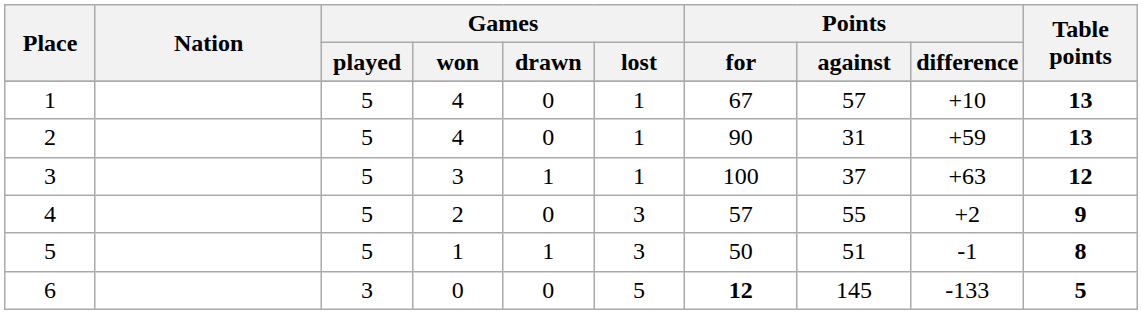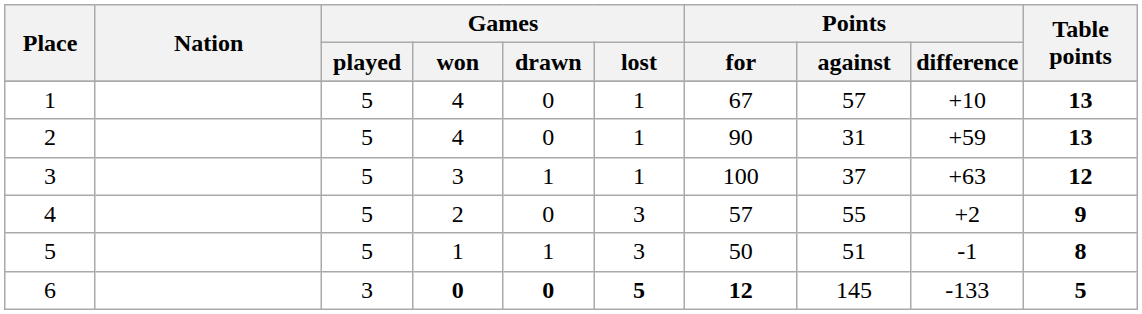(458, 289) normal -> (458, 289) bold
(548, 289) normal -> (548, 289) bold
(639, 289) normal -> (639, 289) bold
